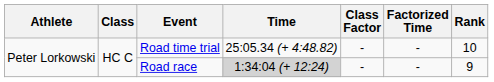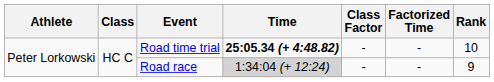(282, 48) normal -> (282, 48) bold
